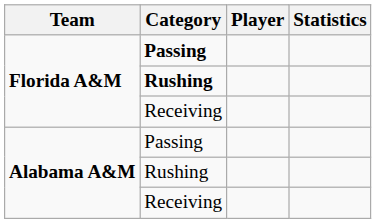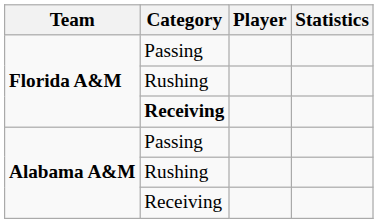(175, 50) bold -> (174, 50) normal
(178, 80) bold -> (176, 80) normal
(183, 111) normal -> (184, 111) bold
